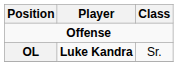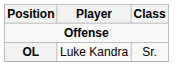(96, 52) bold -> (94, 52) normal
